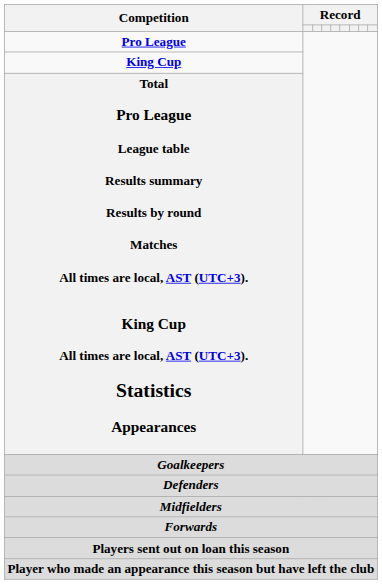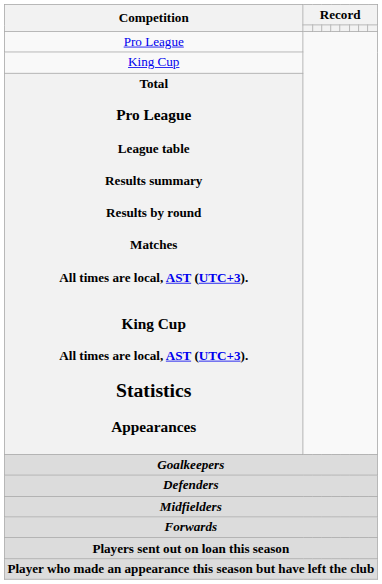(154, 41) bold -> (154, 41) normal
(154, 62) bold -> (154, 62) normal
